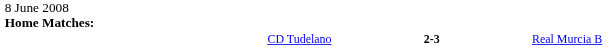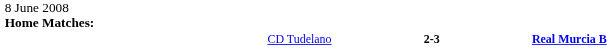(567, 39) normal -> (569, 39) bold
